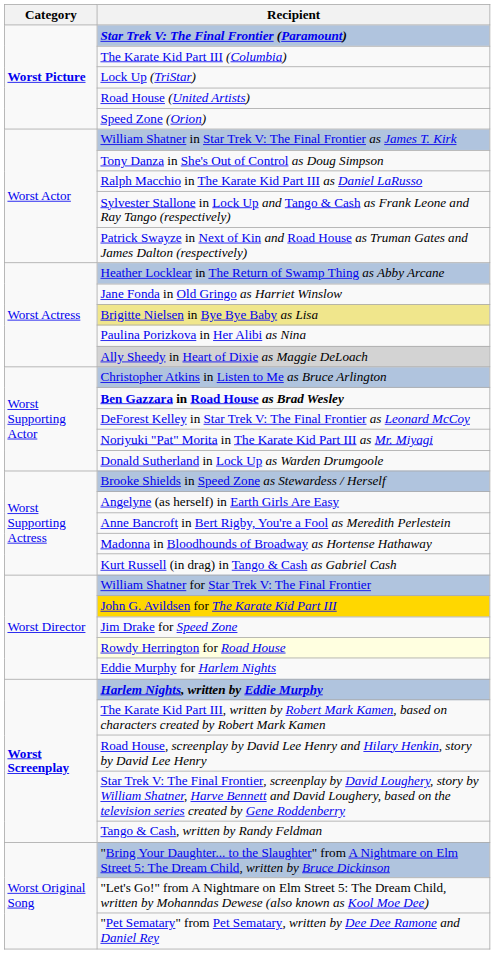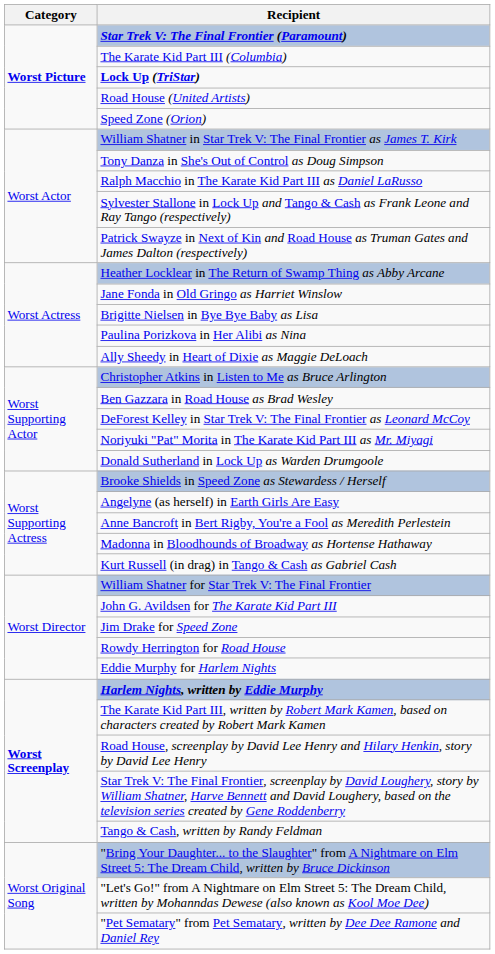(148, 77) normal -> (150, 77) bold
(209, 314) khaki background -> (209, 314) no background
(234, 356) lightgrey background -> (234, 356) no background
(222, 398) bold -> (217, 398) normal
(219, 606) gold background -> (219, 606) no background
(193, 647) lightyellow background -> (193, 647) no background
